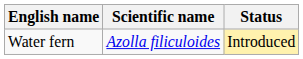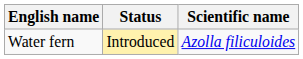columns swapped: (163, 16) <-> (261, 16)
